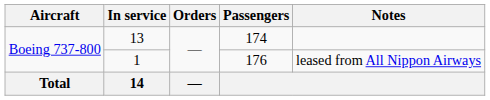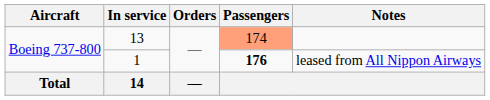(256, 38) no background -> (256, 38) lightsalmon background
(256, 60) normal -> (256, 60) bold
